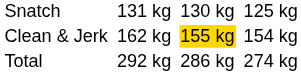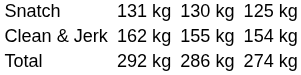(207, 36) gold background -> (207, 36) no background
